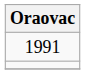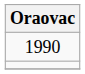(43, 46) 1991 -> (43, 46) 1990
